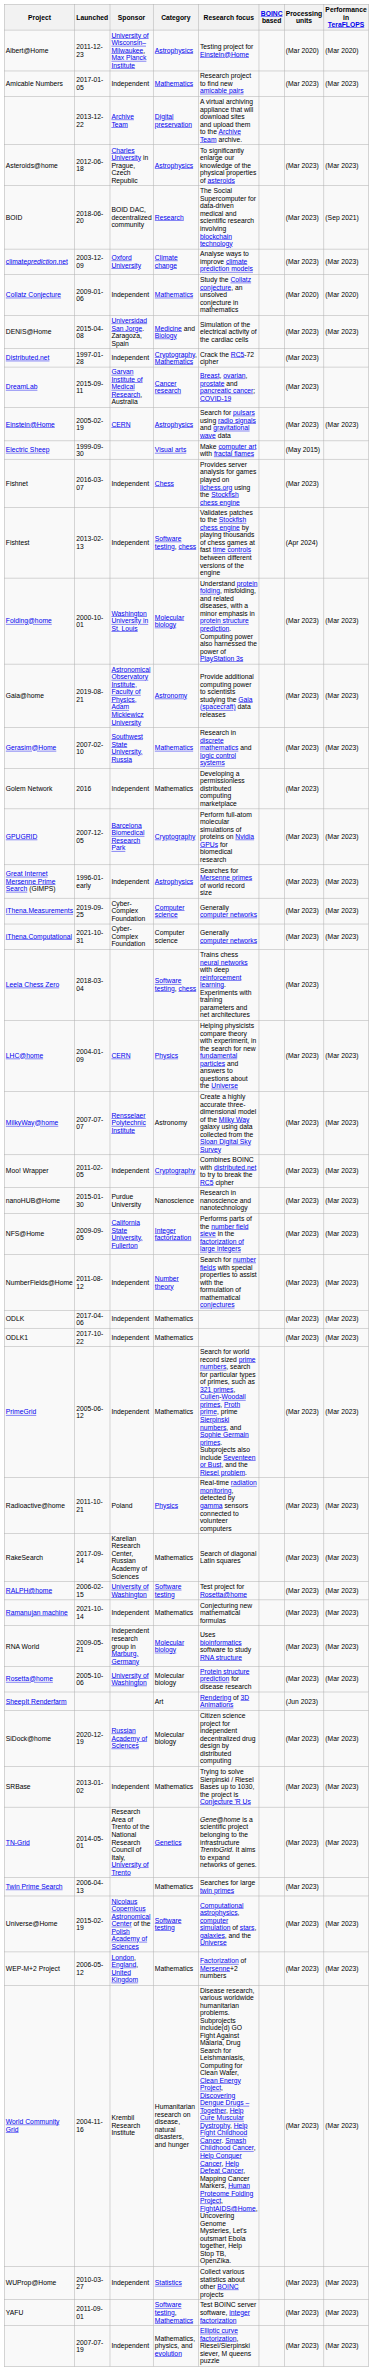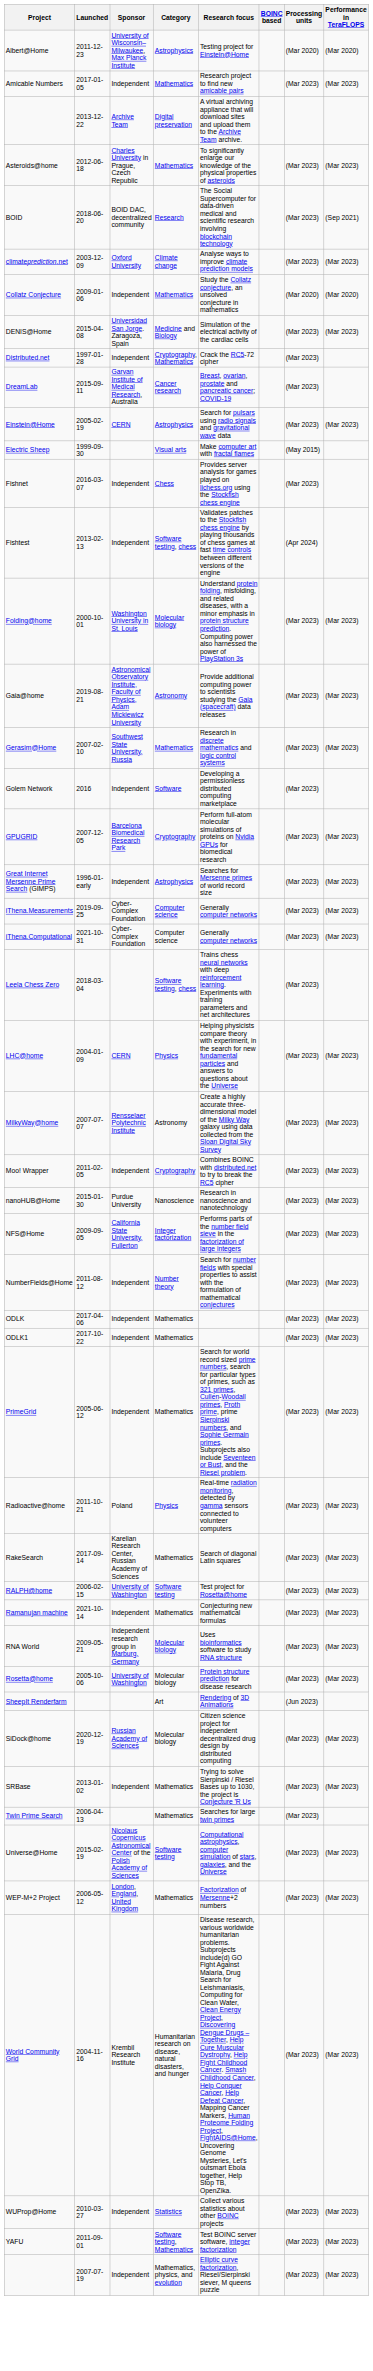(174, 166) Astrophysics -> (174, 166) Mathematics
(174, 789) Mathematics -> (168, 789) Software
- row: (18, 1843)
